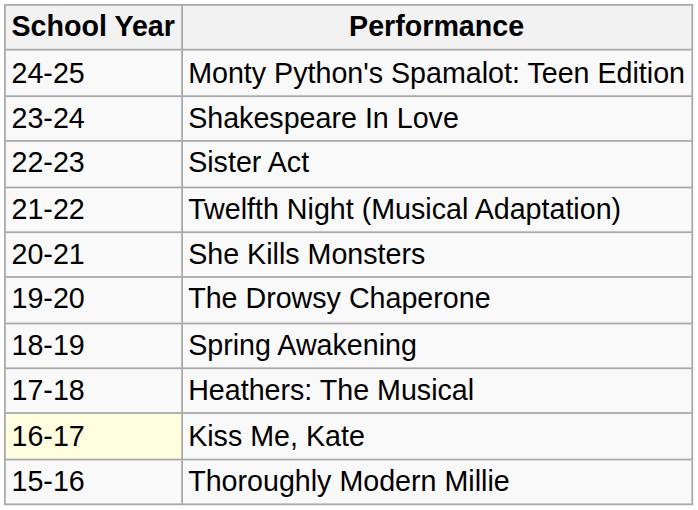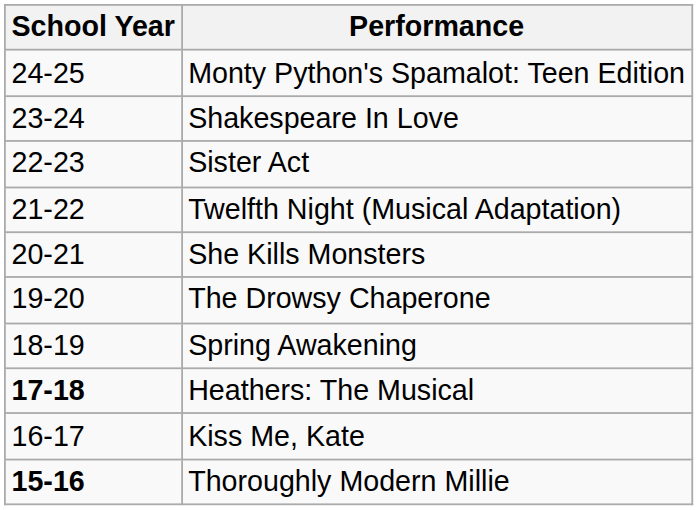(48, 390) normal -> (48, 390) bold
(48, 436) lightyellow background -> (48, 436) no background
(48, 481) normal -> (48, 481) bold
